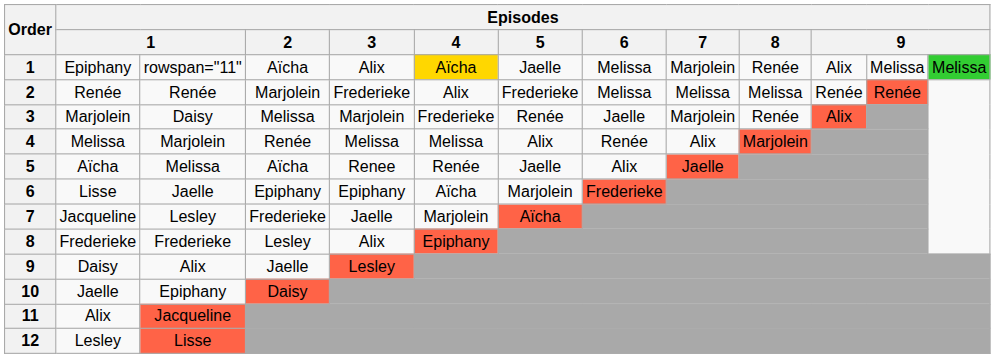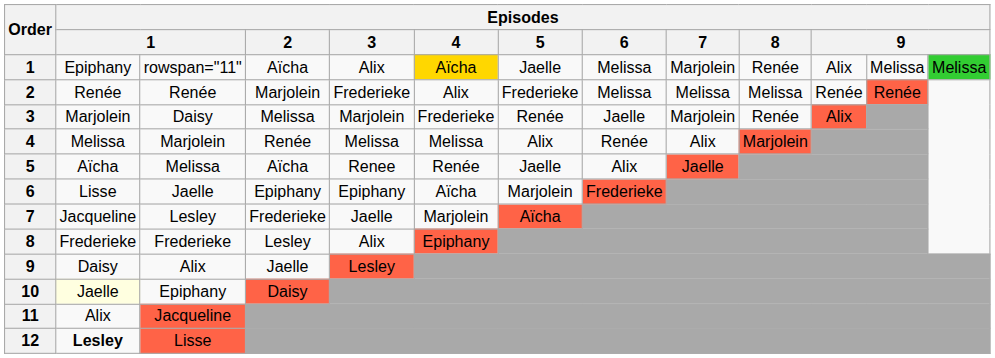(98, 291) no background -> (98, 291) lightyellow background
(98, 341) normal -> (98, 341) bold
